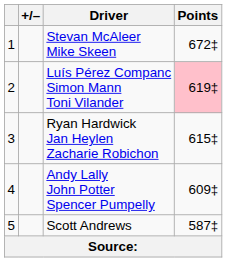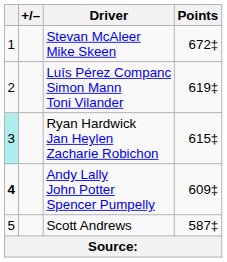(203, 87) pink background -> (203, 87) no background
(11, 139) no background -> (11, 139) paleturquoise background
(11, 190) normal -> (11, 190) bold
